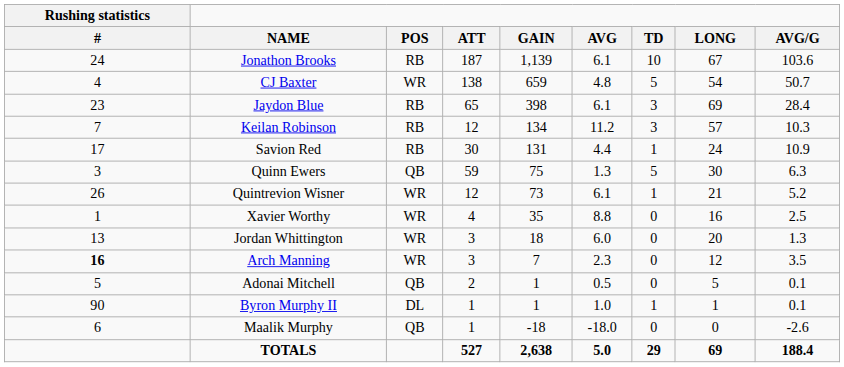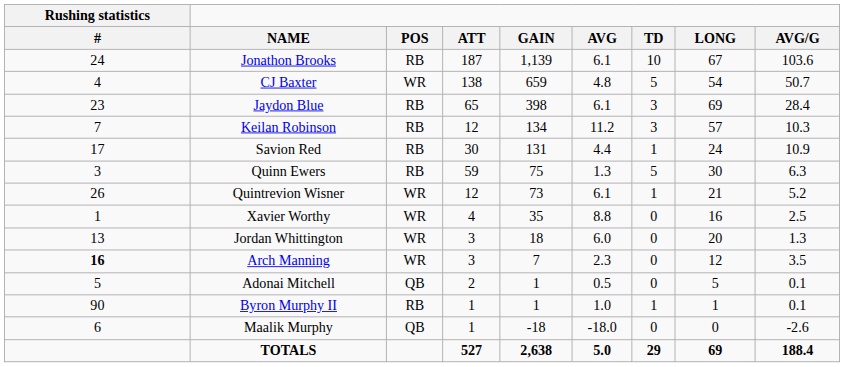(415, 171) QB -> (415, 171) RB
(415, 305) DL -> (415, 305) RB
